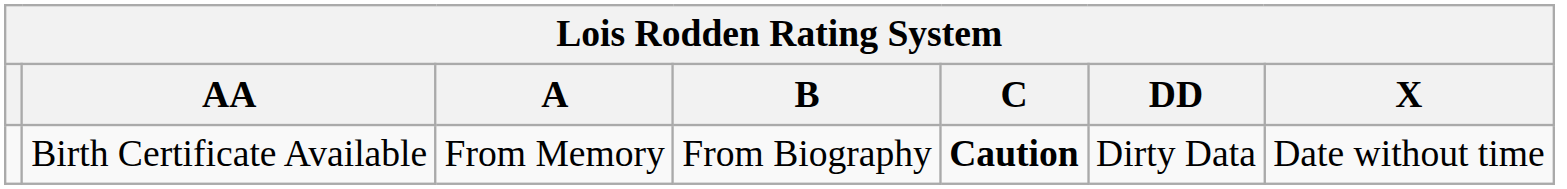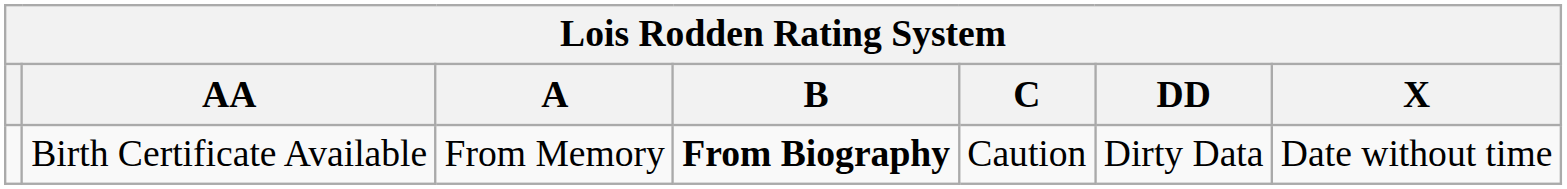(807, 153) normal -> (816, 153) bold
(1014, 153) bold -> (1027, 153) normal
